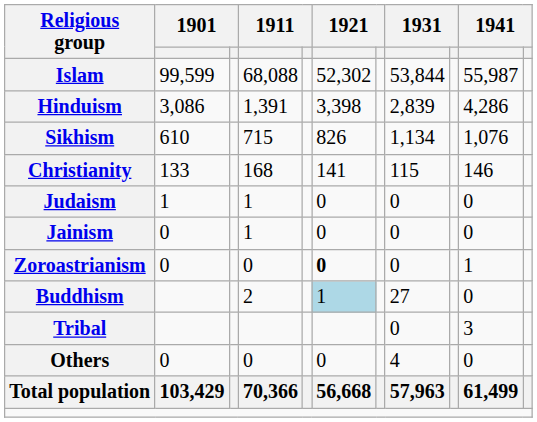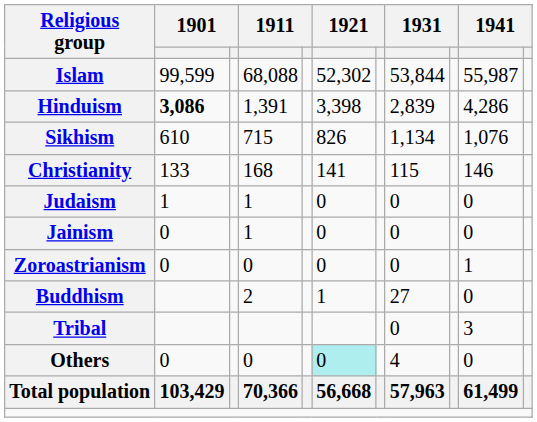(182, 106) normal -> (182, 106) bold
(321, 264) bold -> (321, 264) normal
(321, 296) lightblue background -> (321, 296) no background
(321, 360) no background -> (321, 360) paleturquoise background
